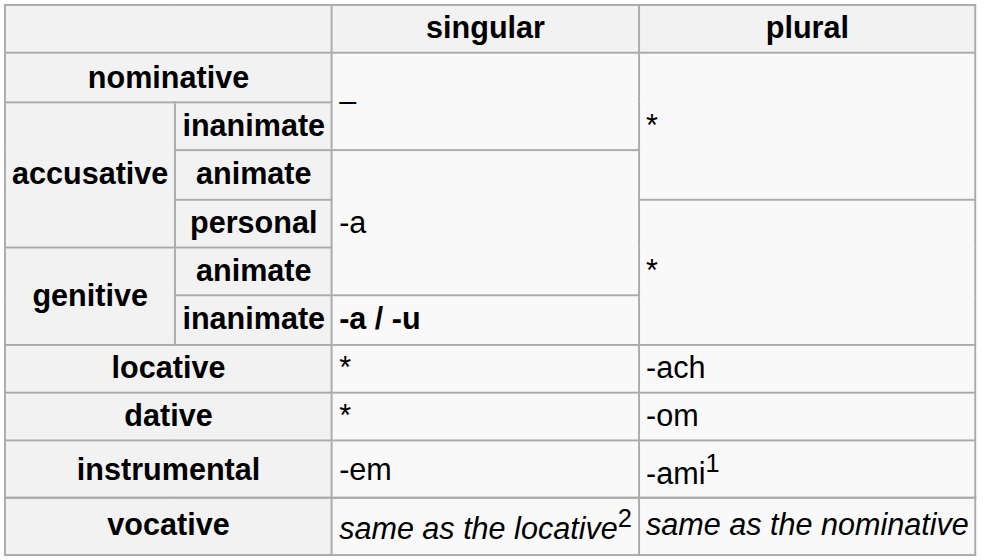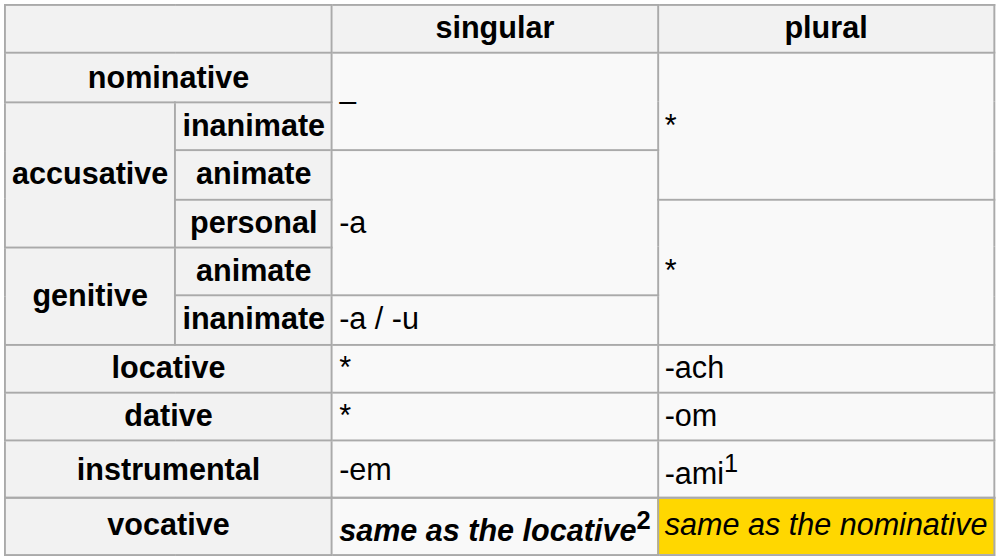(380, 319) bold -> (379, 319) normal
(486, 525) normal -> (495, 525) bold
(807, 525) no background -> (826, 525) gold background
